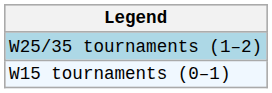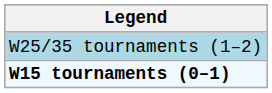(120, 74) normal -> (120, 74) bold
